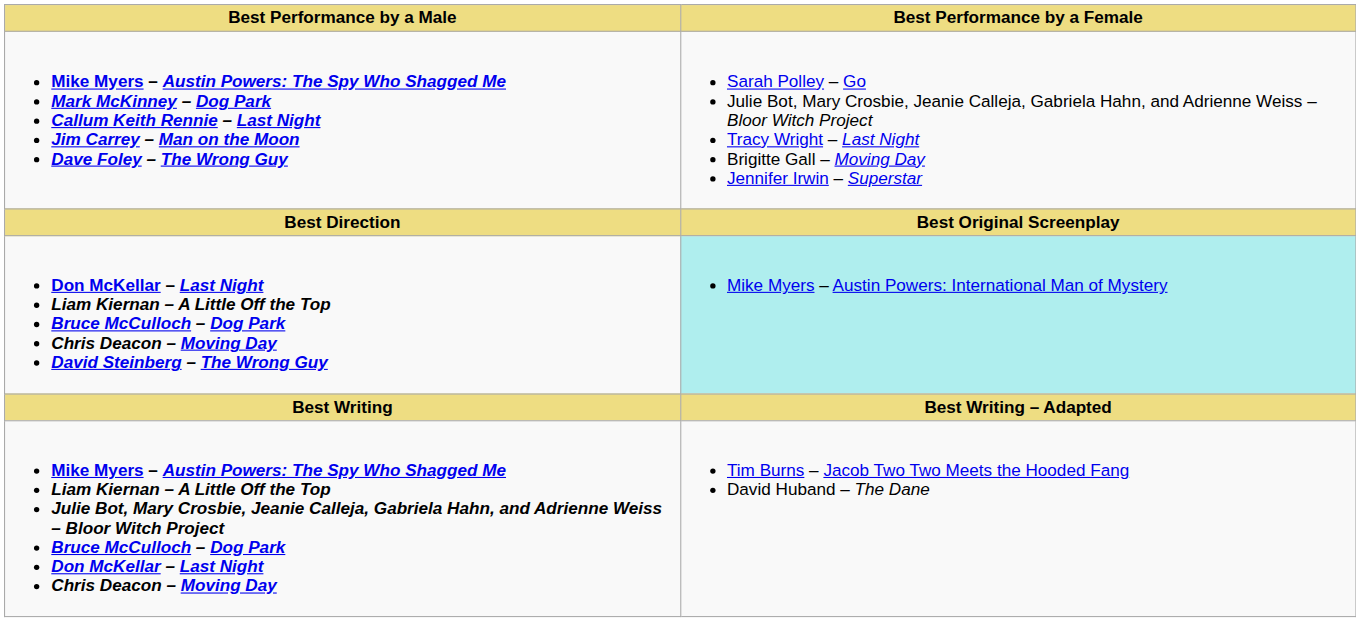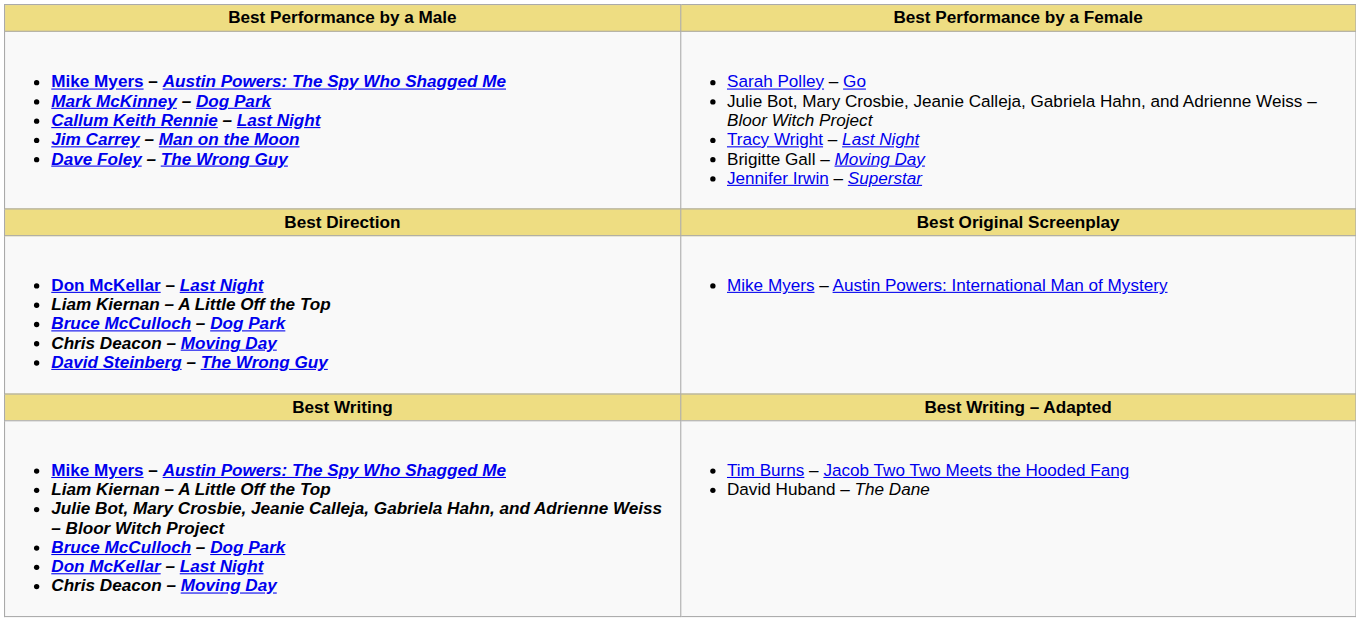(1018, 286) paleturquoise background -> (1018, 286) no background
